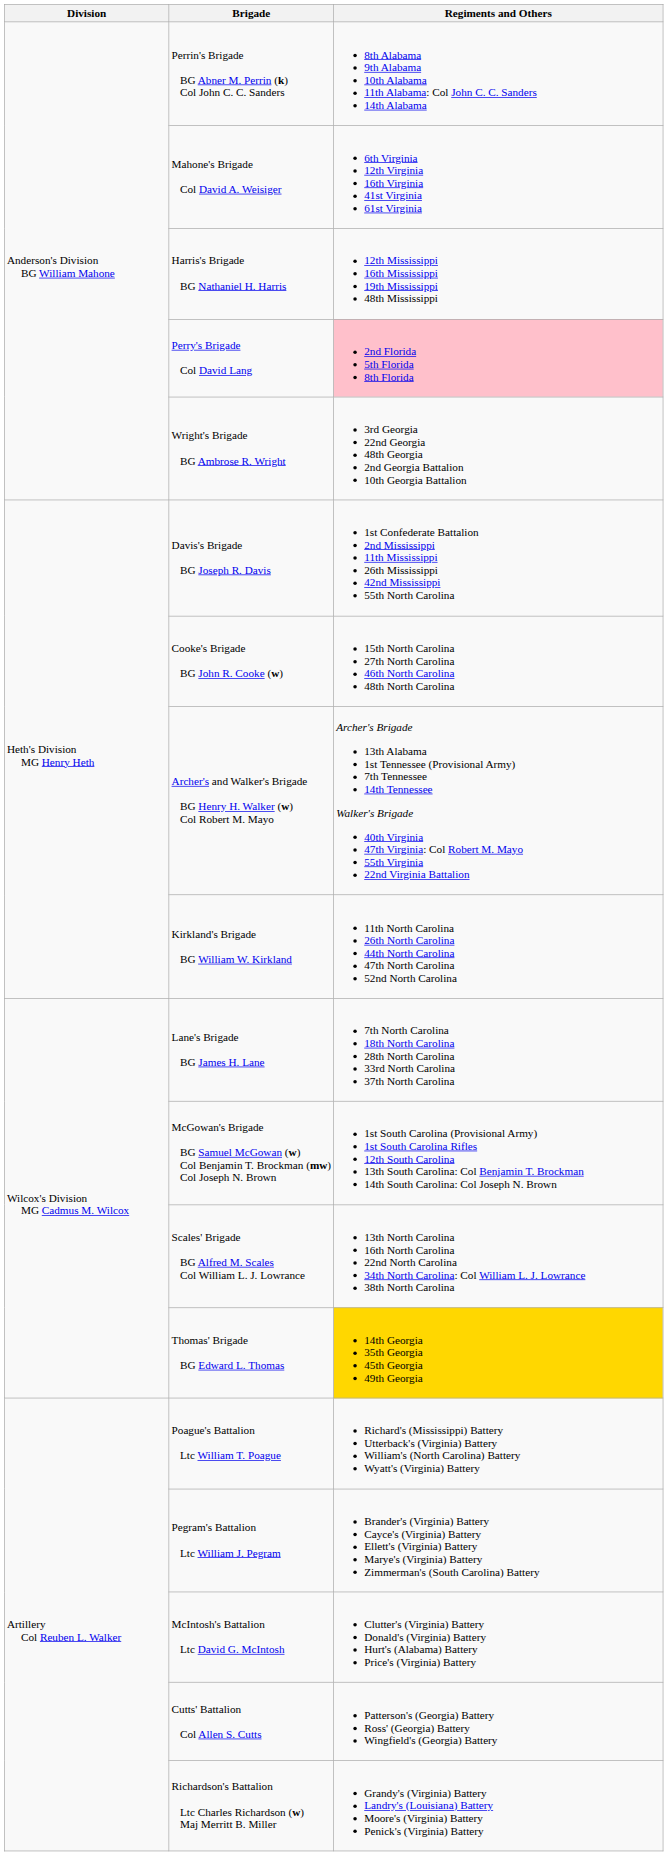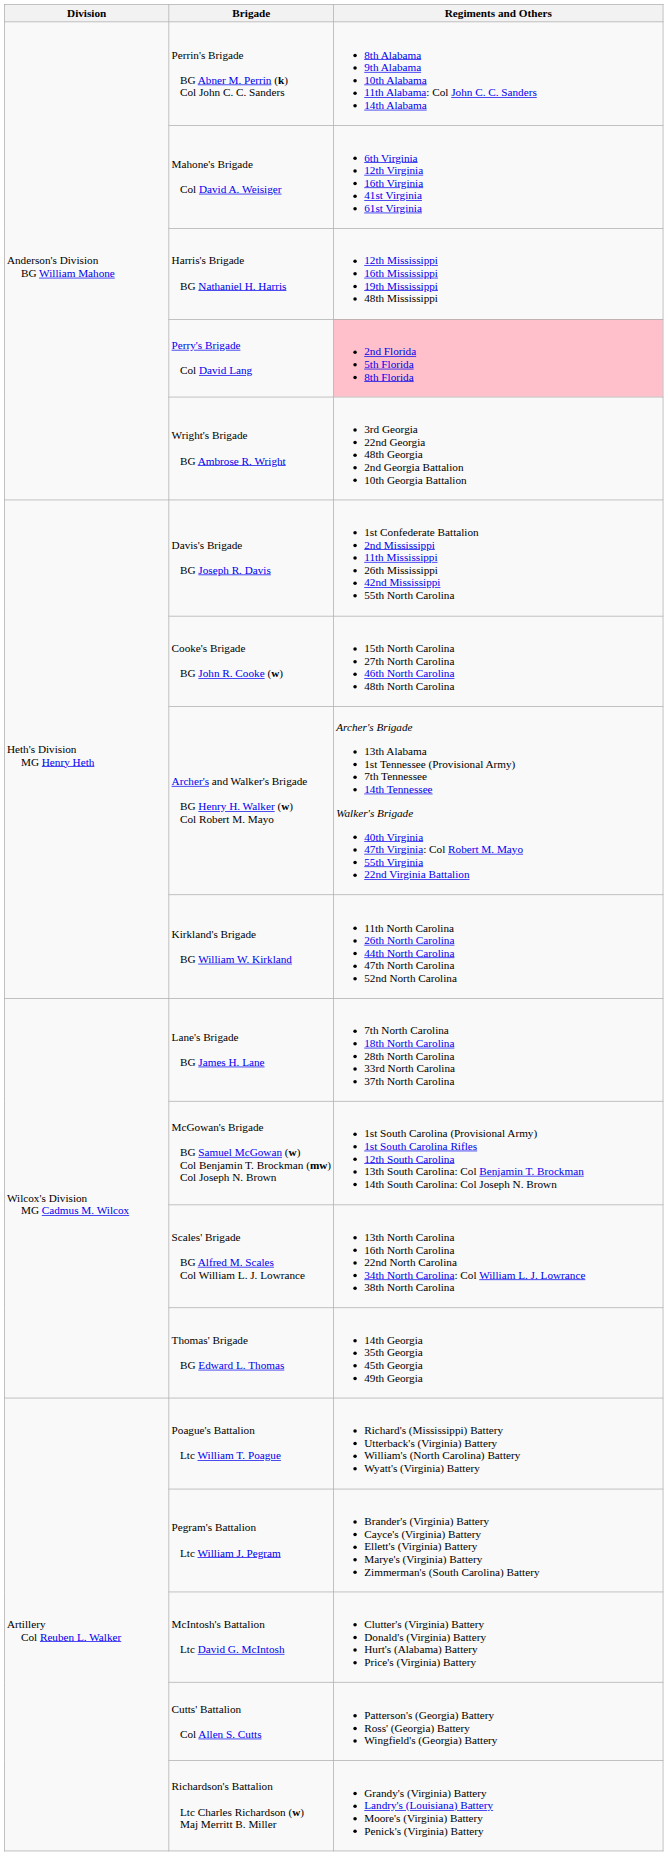(498, 1359) gold background -> (498, 1359) no background
